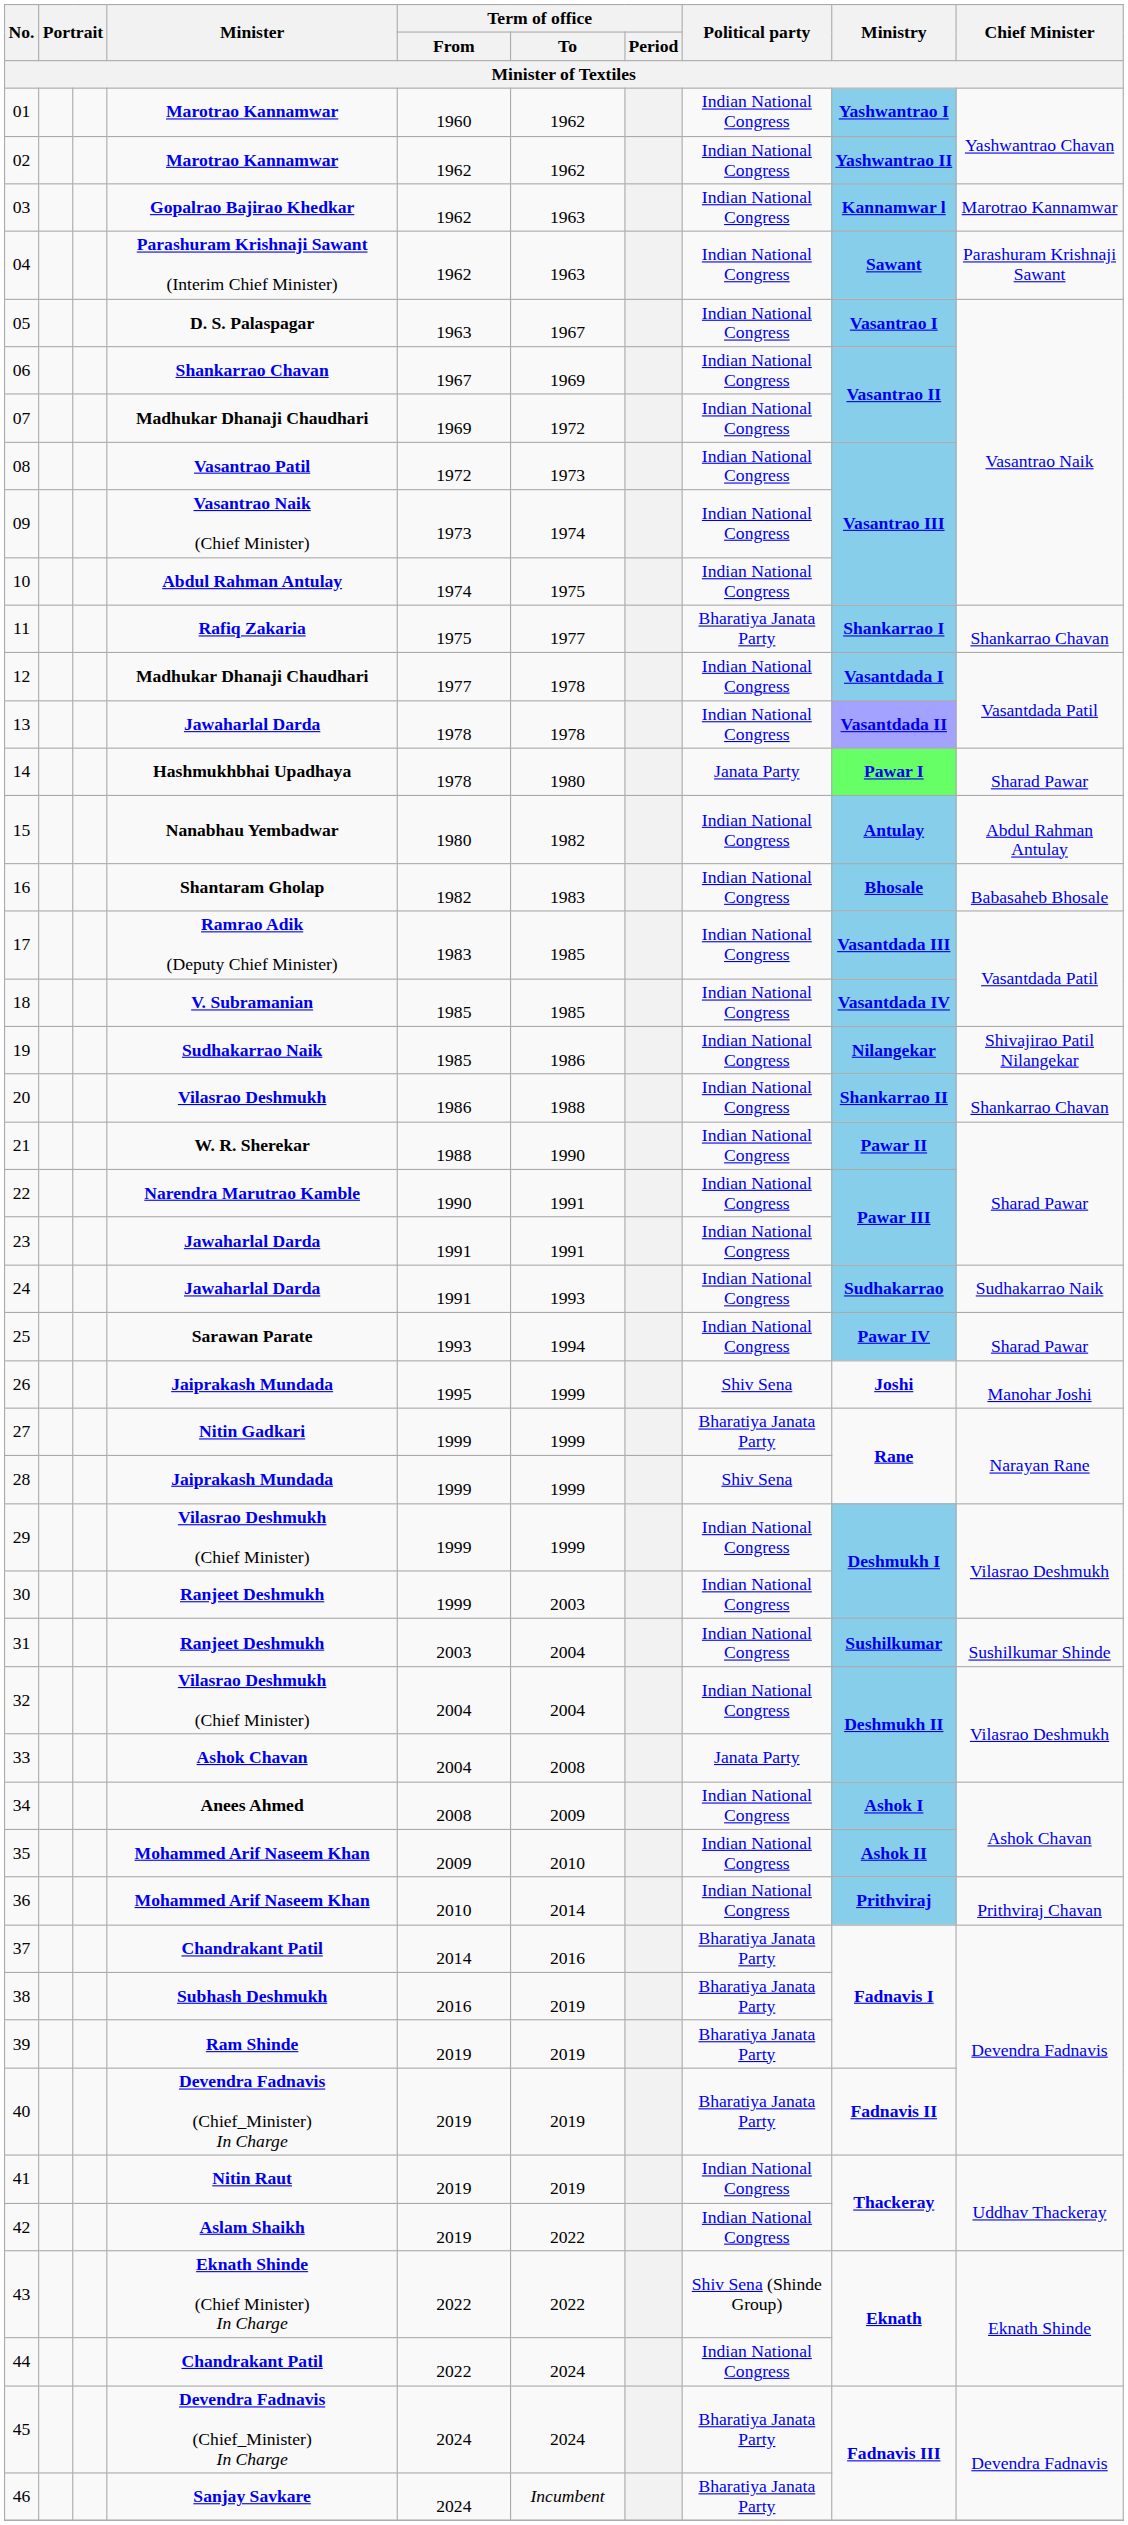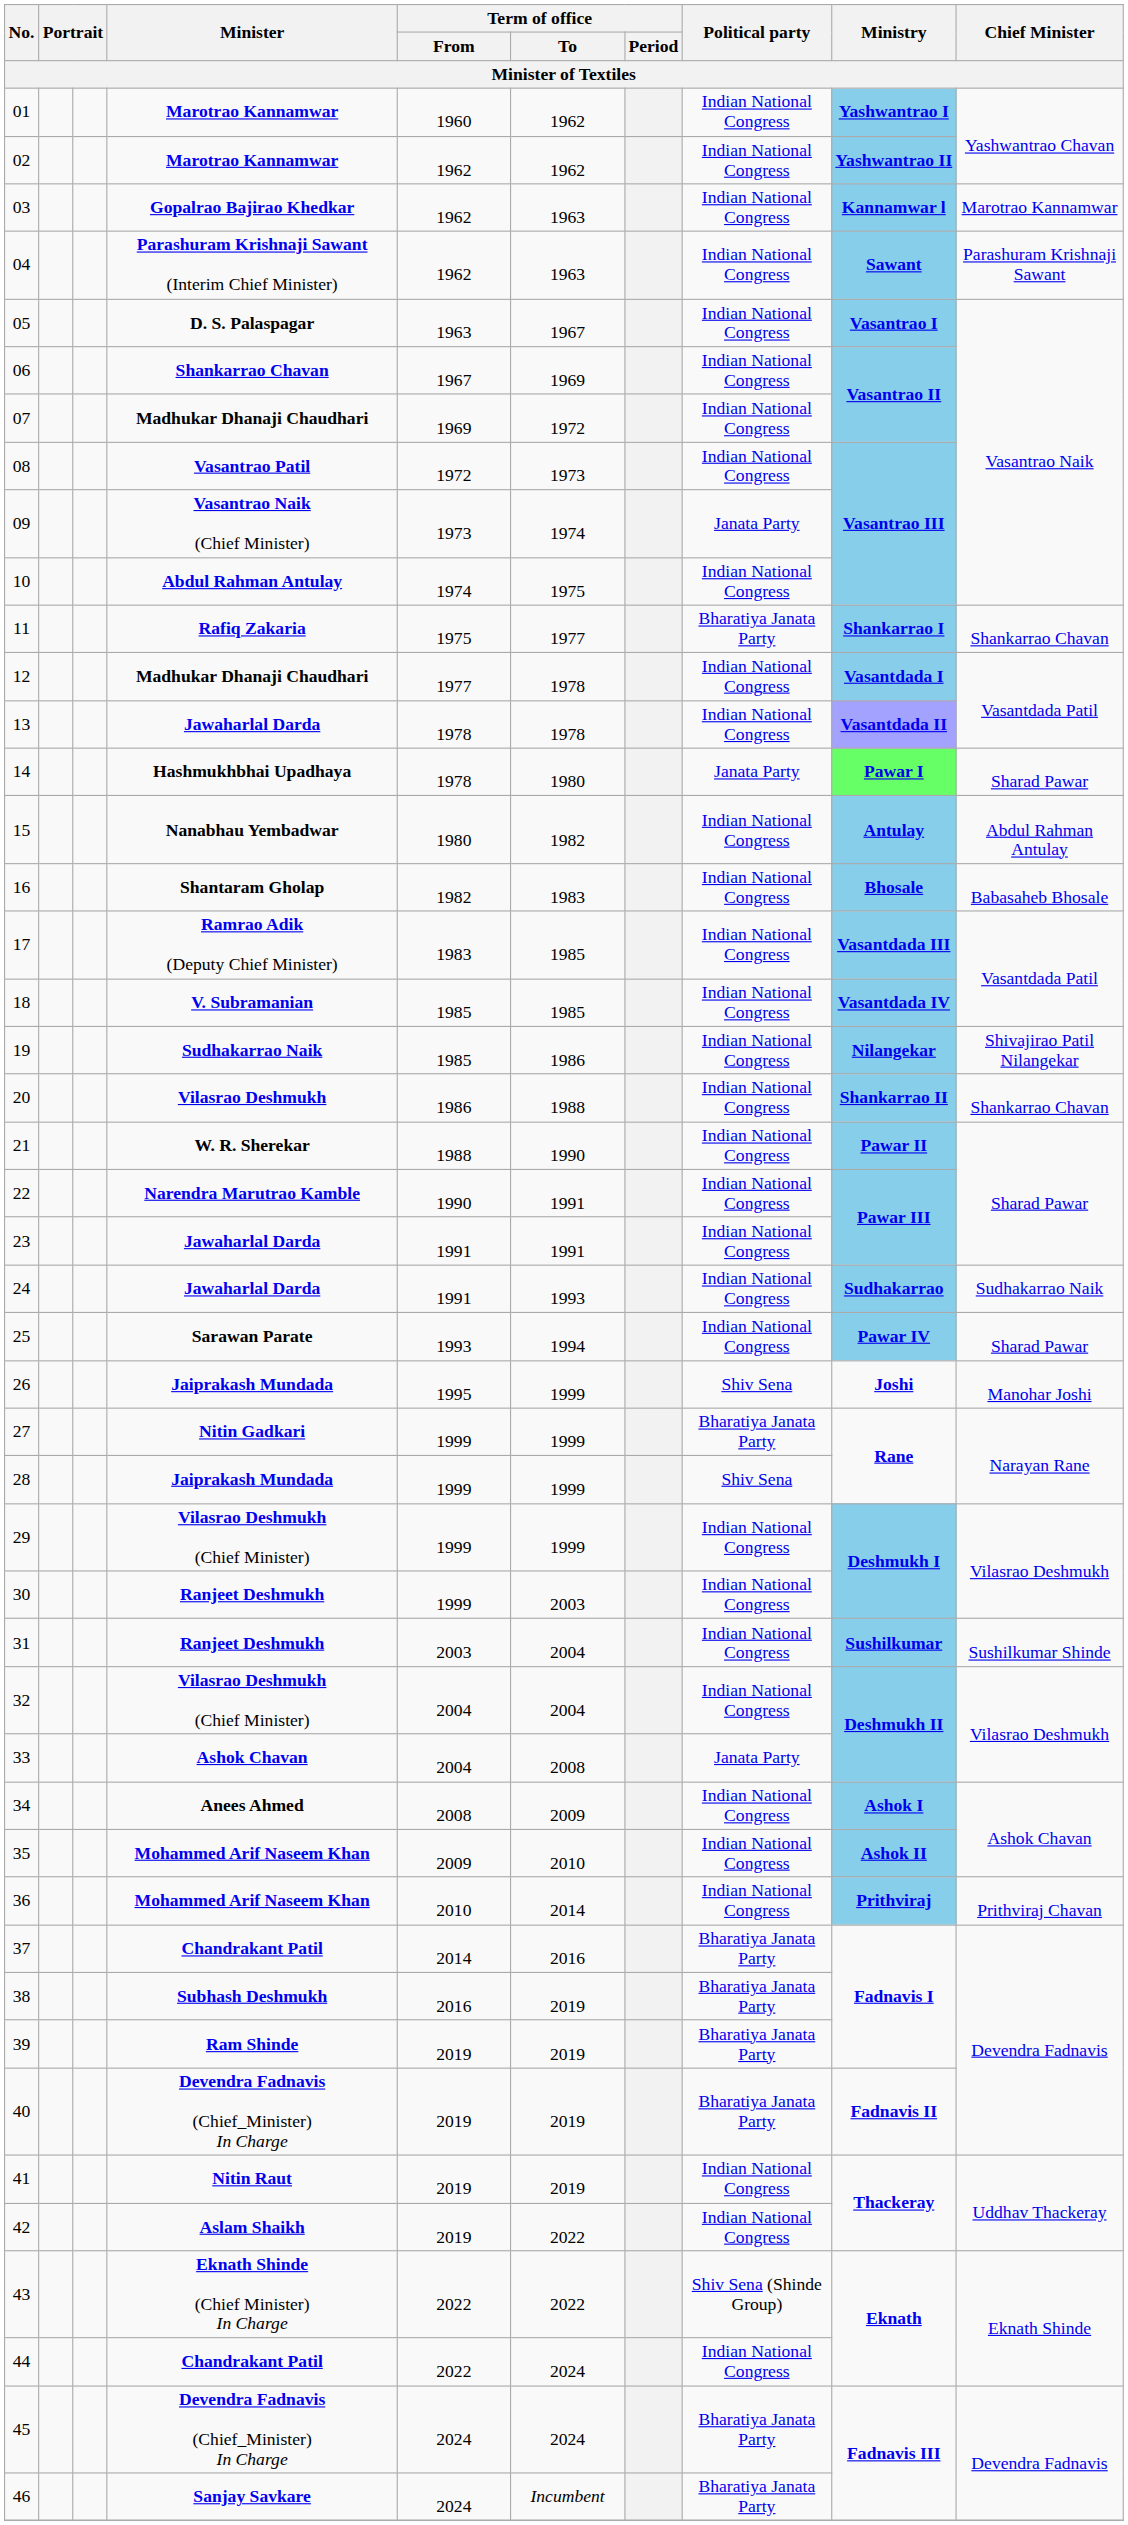(757, 523) Indian National Congress -> (757, 523) Janata Party
